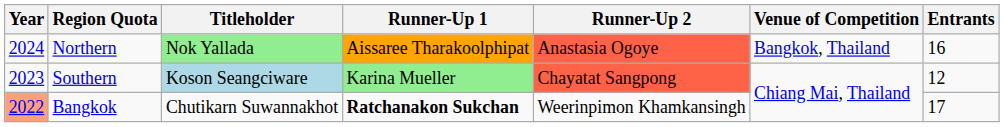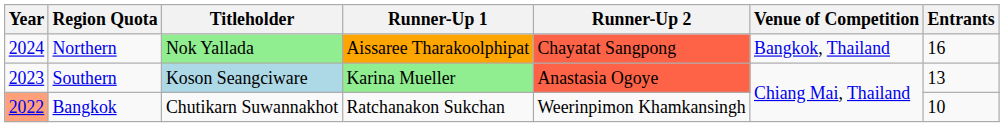(598, 48) Anastasia Ogoye -> (607, 48) Chayatat Sangpong
(607, 77) Chayatat Sangpong -> (598, 77) Anastasia Ogoye
(936, 77) 12 -> (936, 77) 13
(433, 107) bold -> (426, 107) normal
(936, 107) 17 -> (936, 107) 10
